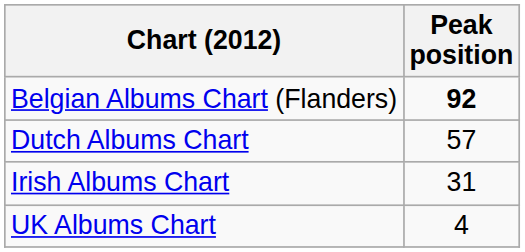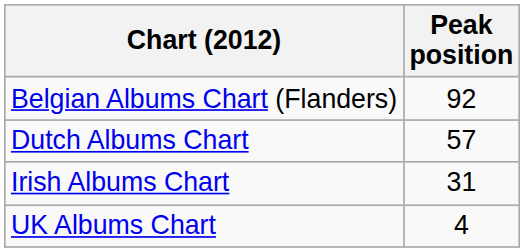(461, 98) bold -> (461, 98) normal
